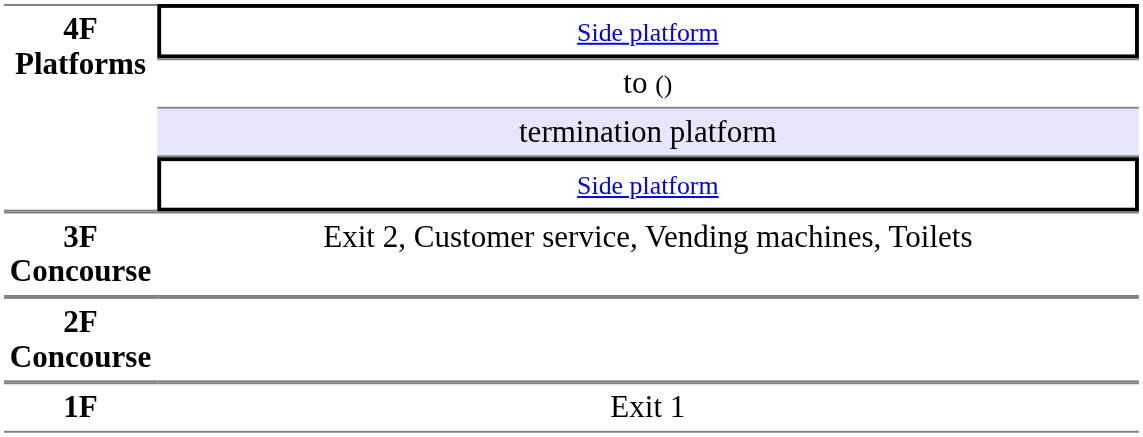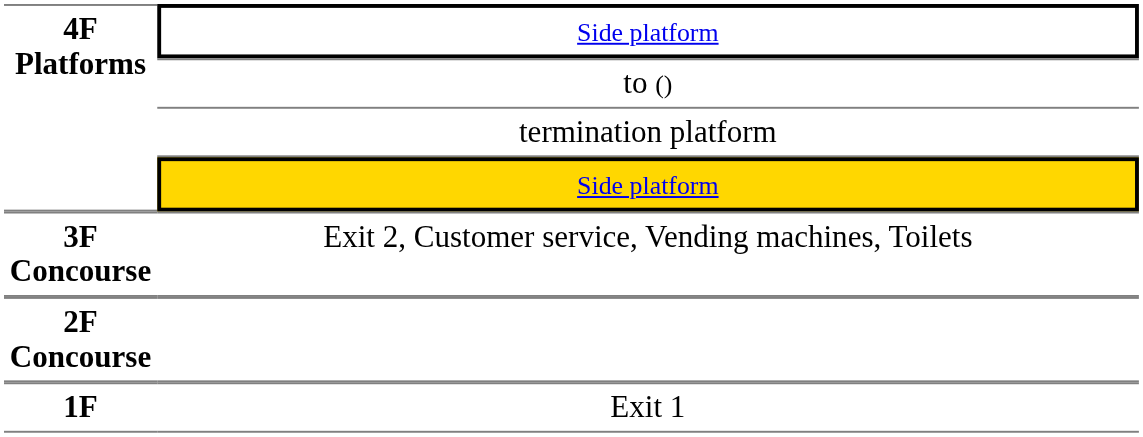(648, 131) lavender background -> (648, 131) no background
(648, 185) no background -> (648, 185) gold background
